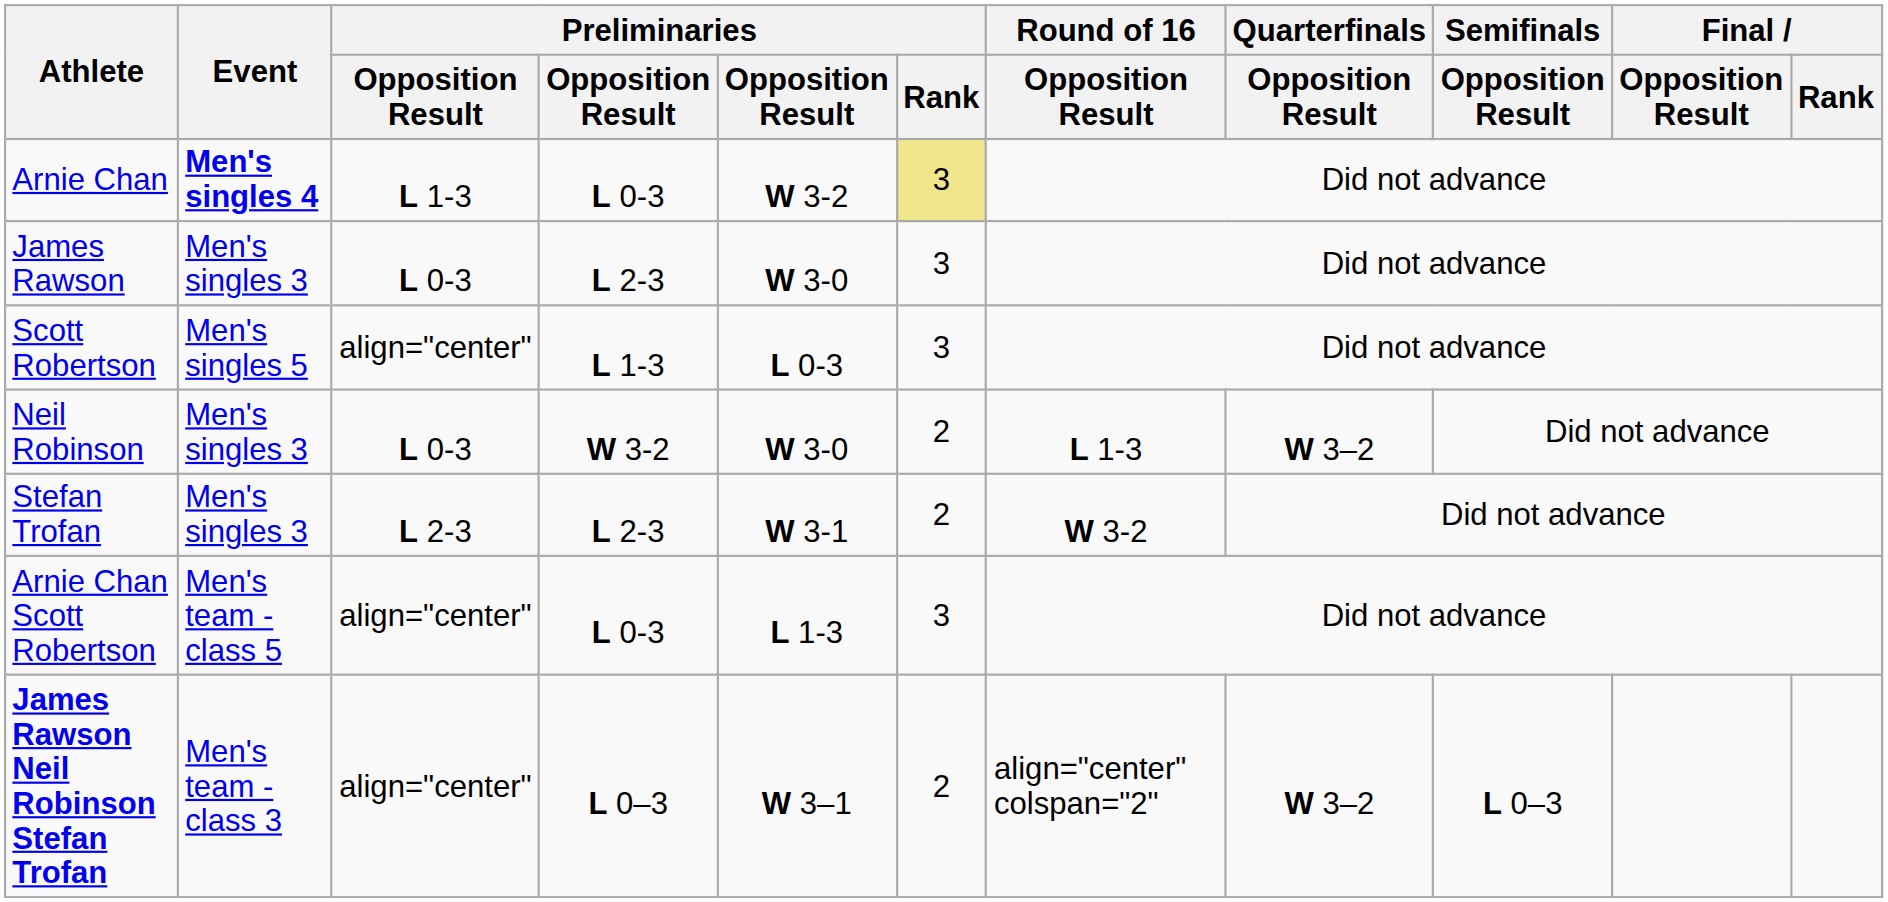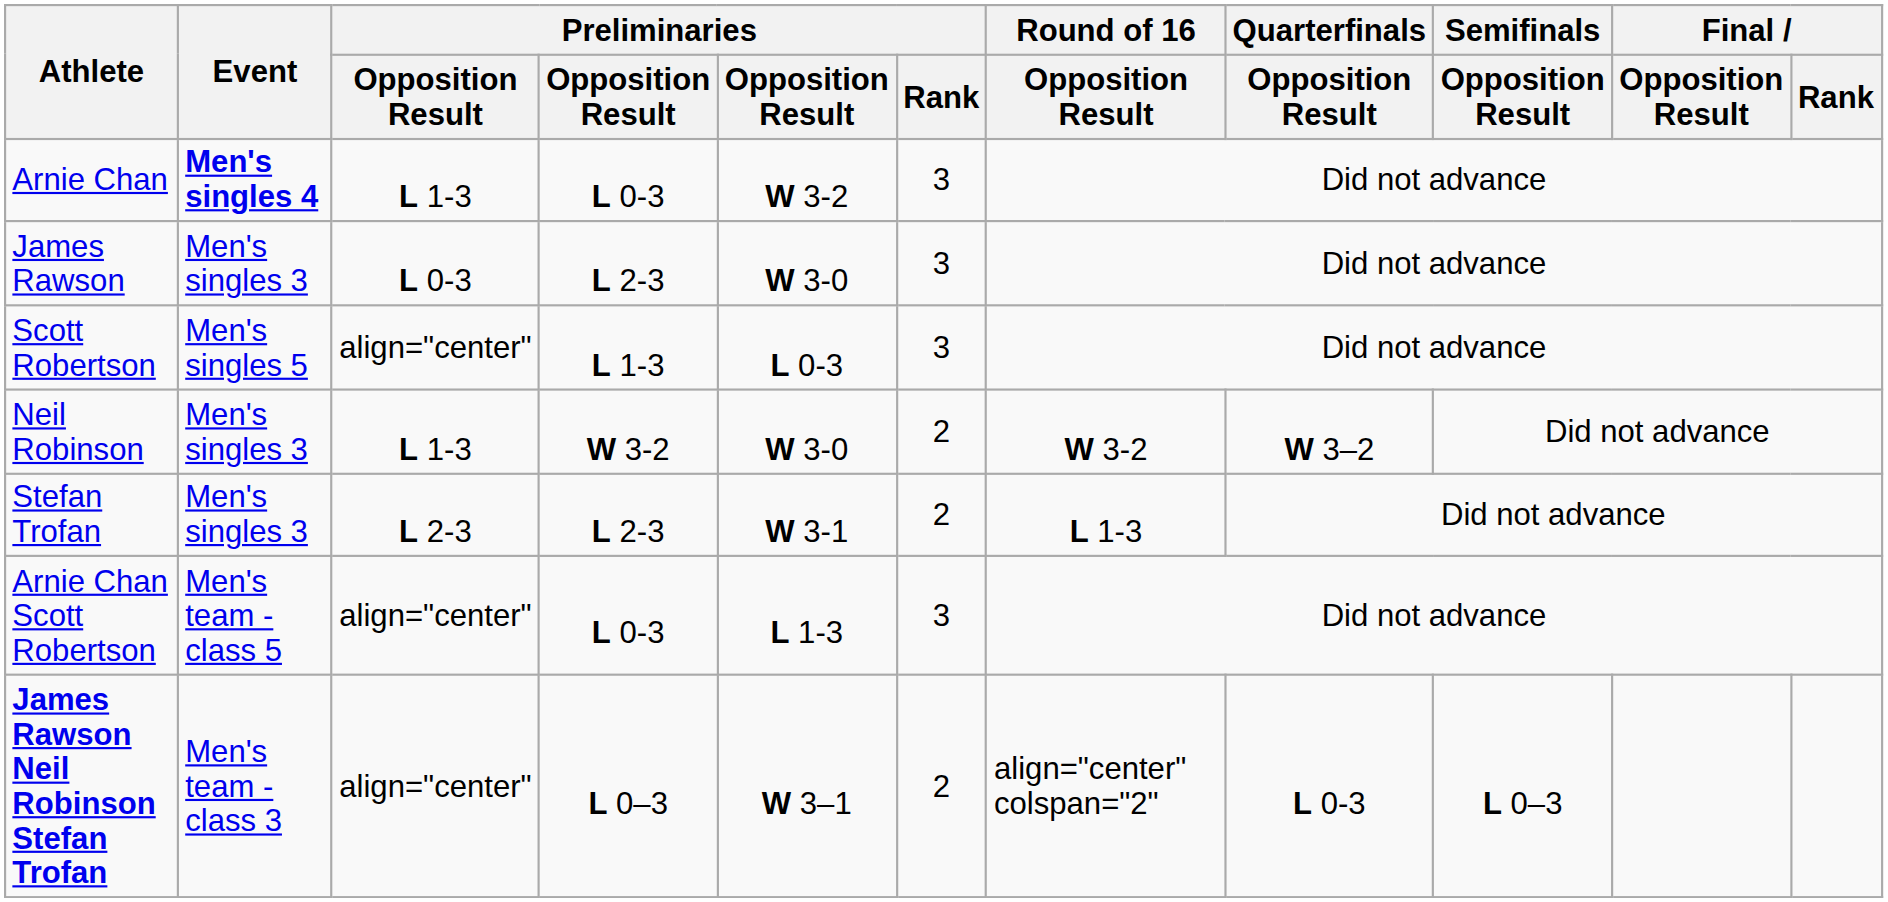(941, 180) khaki background -> (941, 180) no background
(435, 449) L 0-3 -> (435, 449) L 1-3
(1106, 449) L 1-3 -> (1106, 449) W 3-2
(1106, 532) W 3-2 -> (1106, 532) L 1-3
(1329, 803) W 3–2 -> (1329, 803) L 0-3
